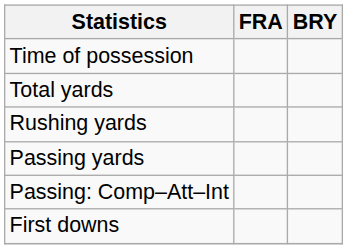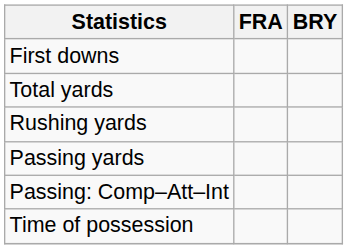rows swapped: (64, 225) <-> (102, 55)
